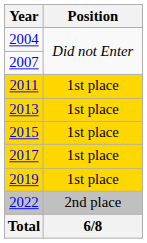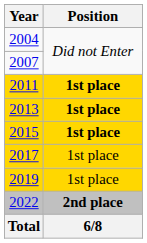(93, 86) normal -> (93, 86) bold
(93, 109) normal -> (93, 109) bold
(93, 132) normal -> (93, 132) bold
(93, 202) normal -> (93, 202) bold
